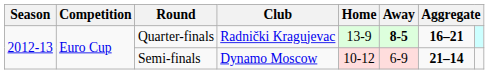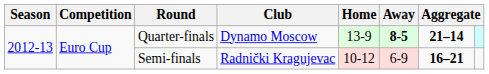(278, 36) Radnički Kragujevac -> (269, 36) Dynamo Moscow
(446, 36) 16–21 -> (446, 36) 21–14
(269, 58) Dynamo Moscow -> (278, 58) Radnički Kragujevac
(446, 58) 21–14 -> (446, 58) 16–21
